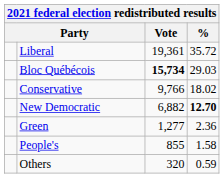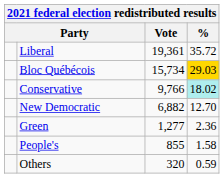(168, 70) bold -> (168, 70) normal
(203, 70) no background -> (203, 70) gold background
(203, 88) no background -> (203, 88) paleturquoise background
(203, 107) bold -> (203, 107) normal
